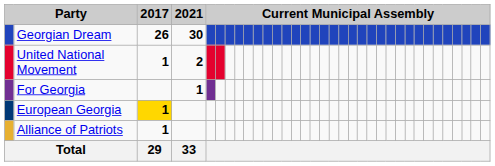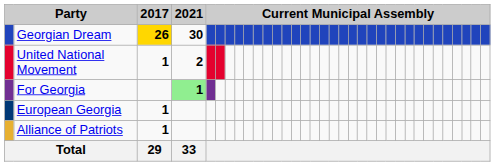(162, 34) no background -> (162, 34) gold background
(200, 89) no background -> (200, 89) lightgreen background
(165, 110) gold background -> (165, 110) no background
